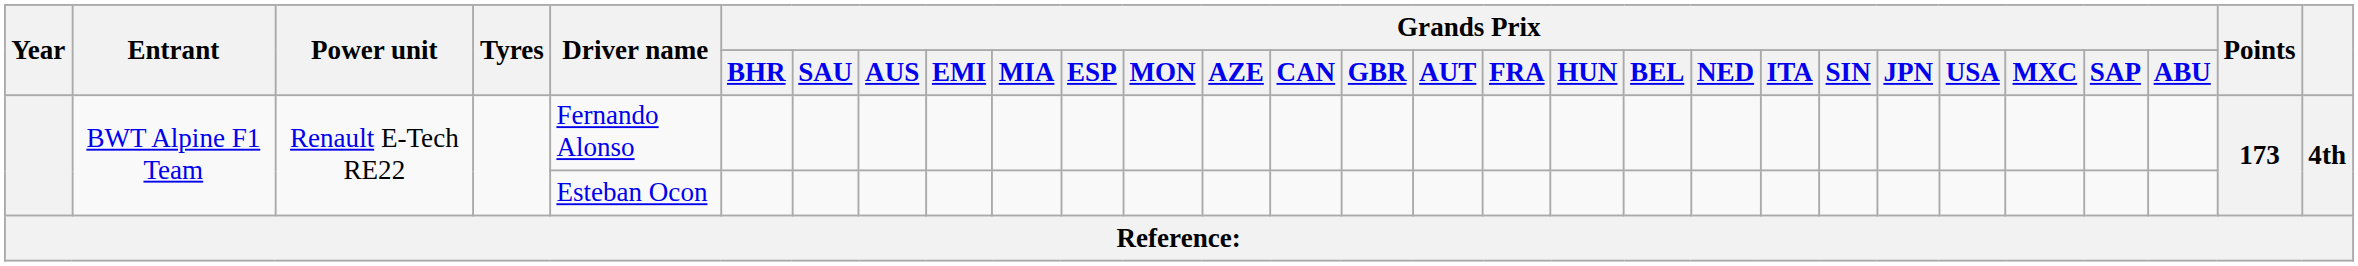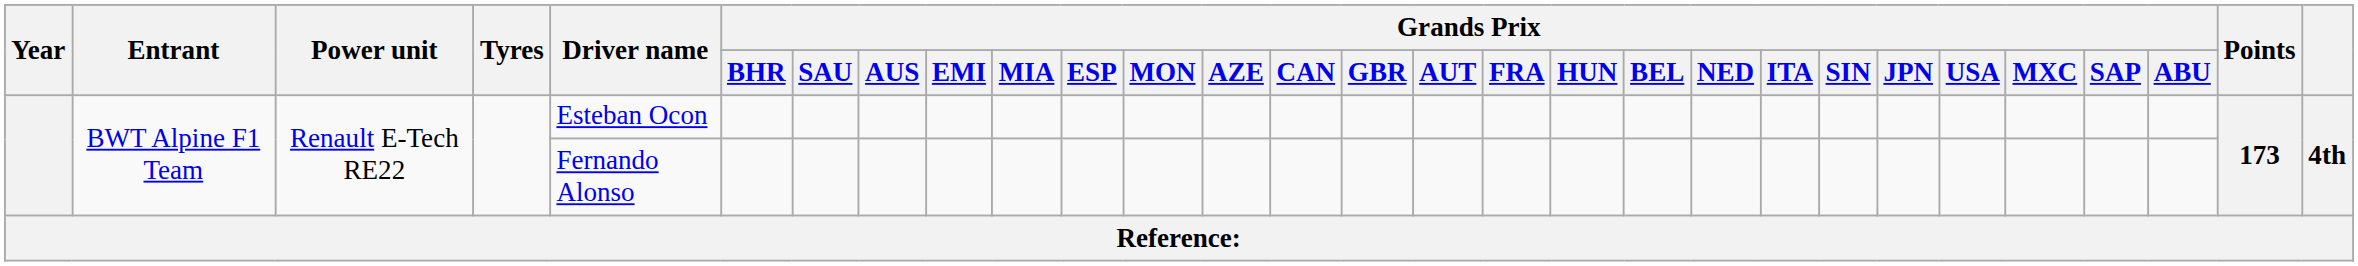(608, 132) Fernando Alonso -> (632, 116) Esteban Ocon
(632, 193) Esteban Ocon -> (608, 177) Fernando Alonso
